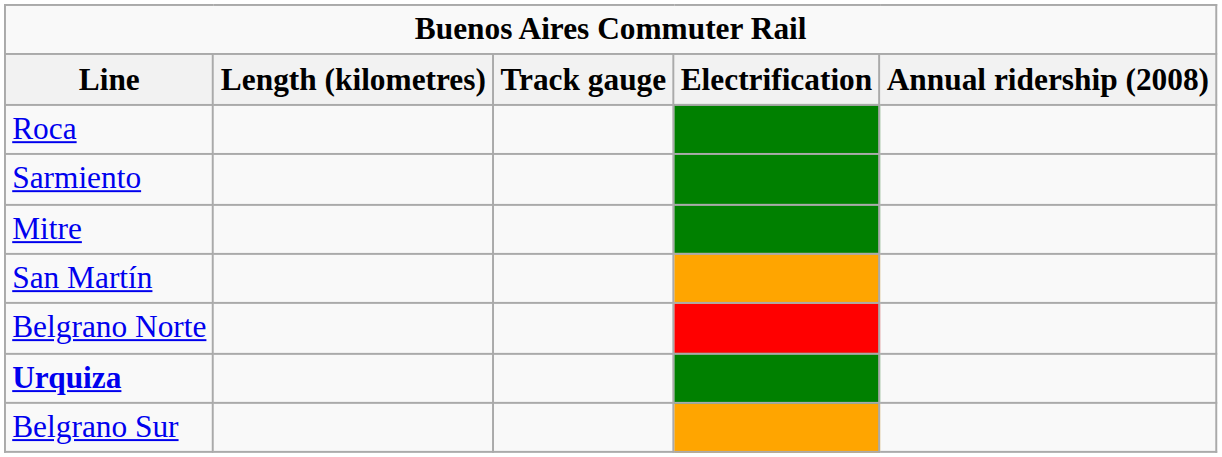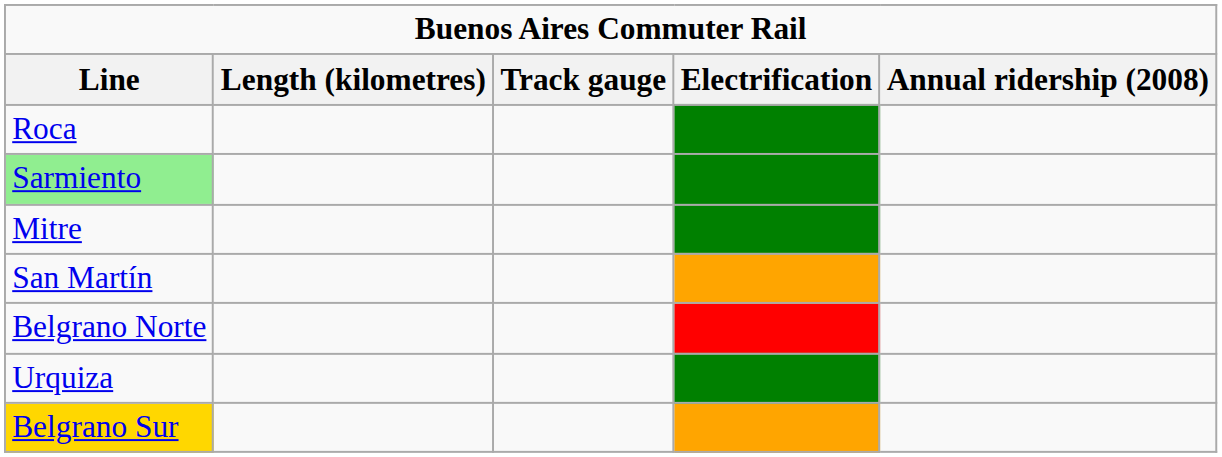(77, 178) no background -> (77, 178) lightgreen background
(67, 377) bold -> (63, 377) normal
(95, 427) no background -> (95, 427) gold background
